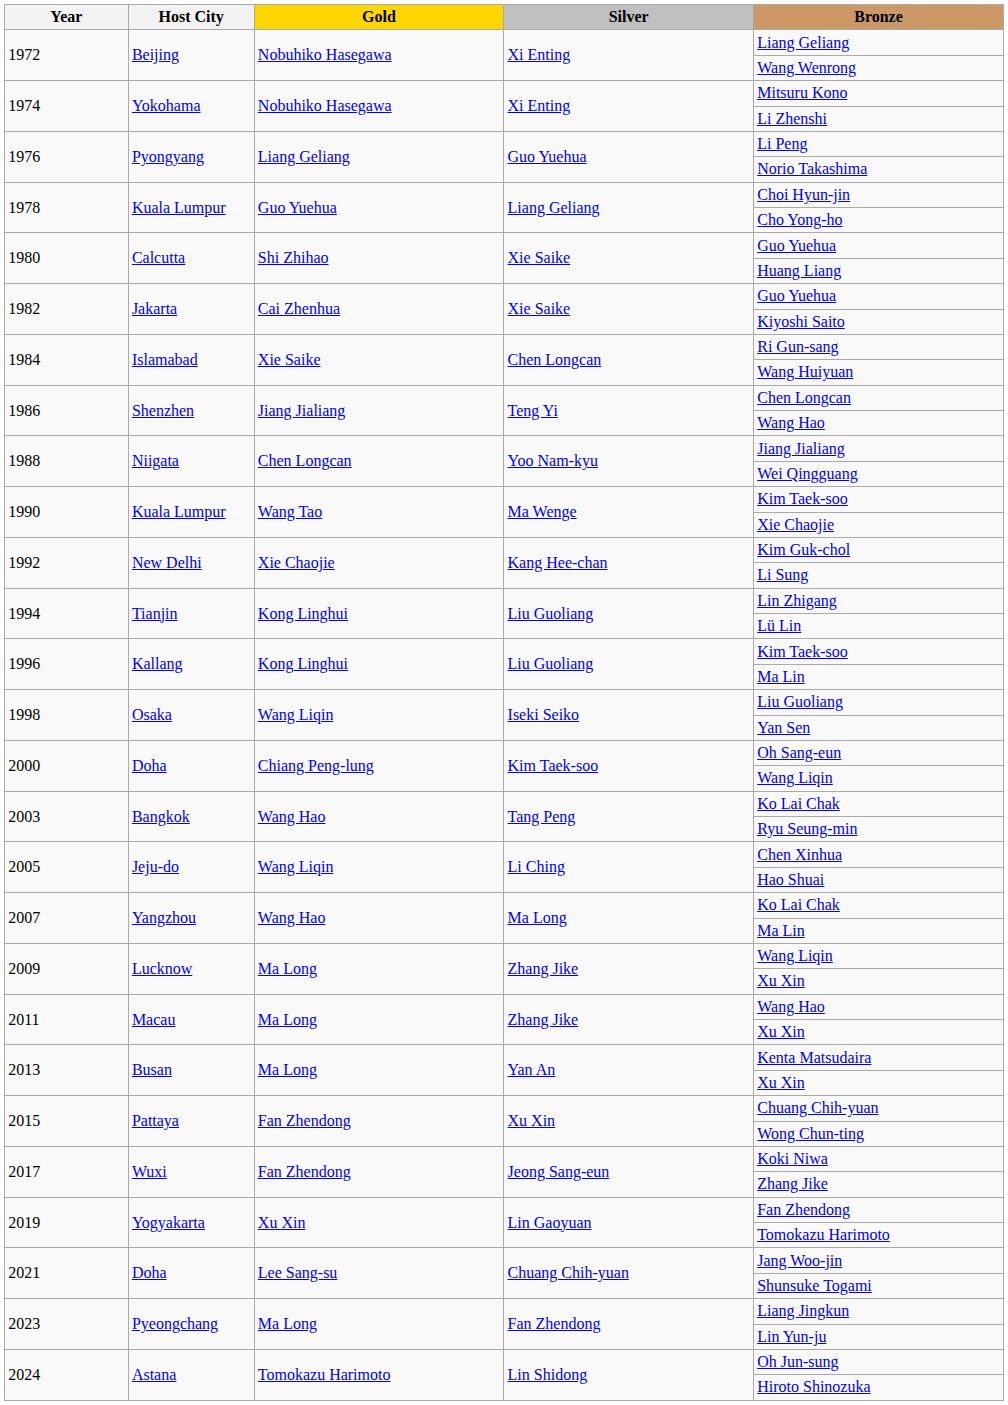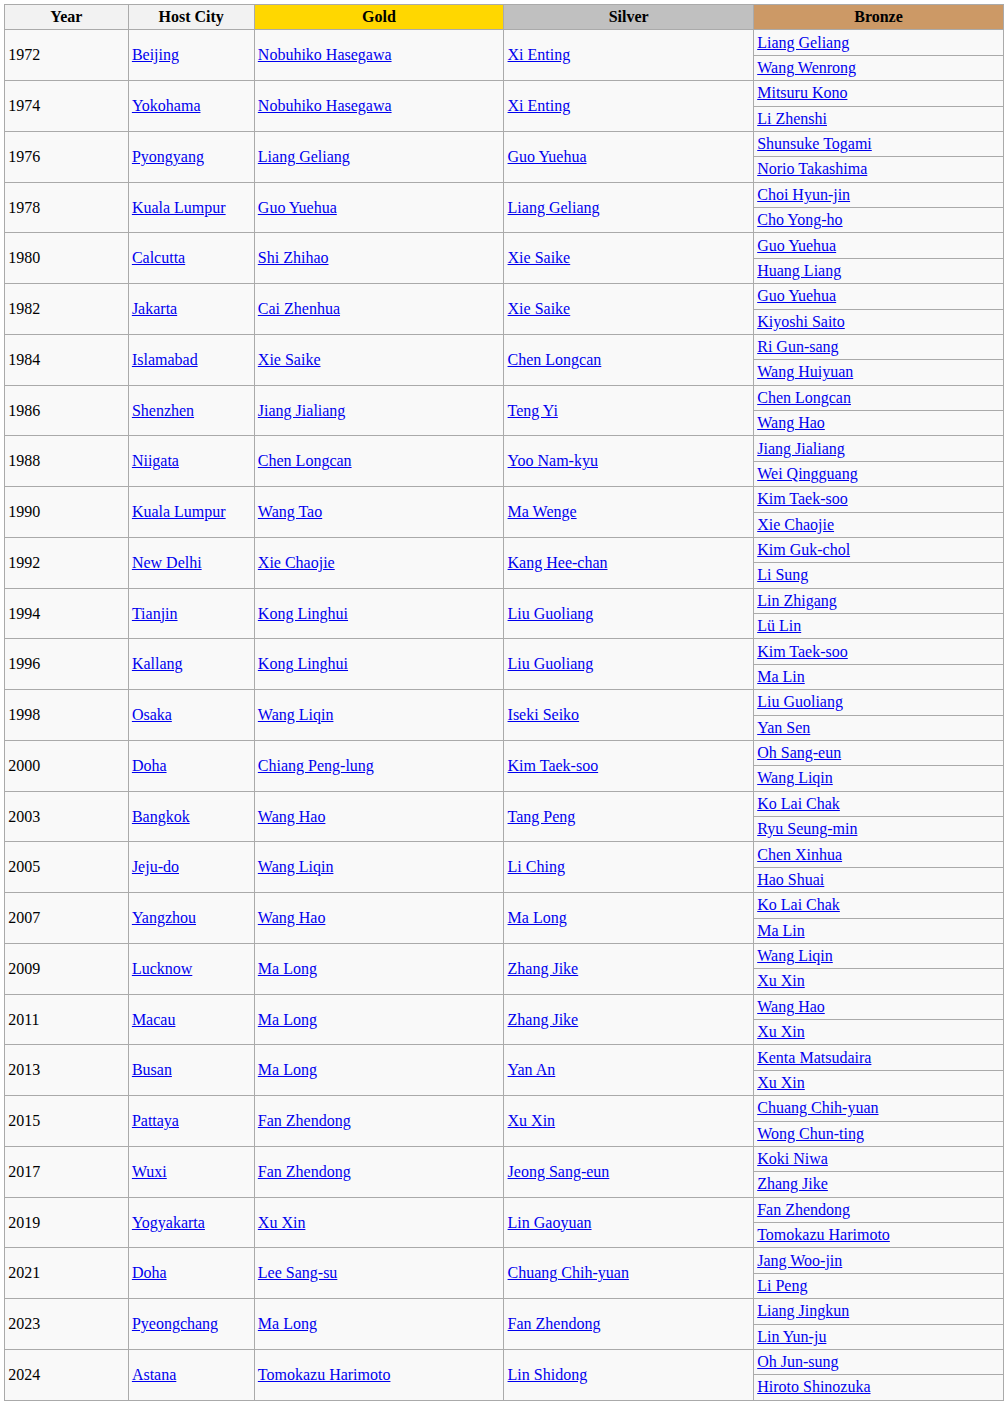(782, 144) Li Peng -> (814, 144) Shunsuke Togami
(814, 1285) Shunsuke Togami -> (782, 1285) Li Peng
